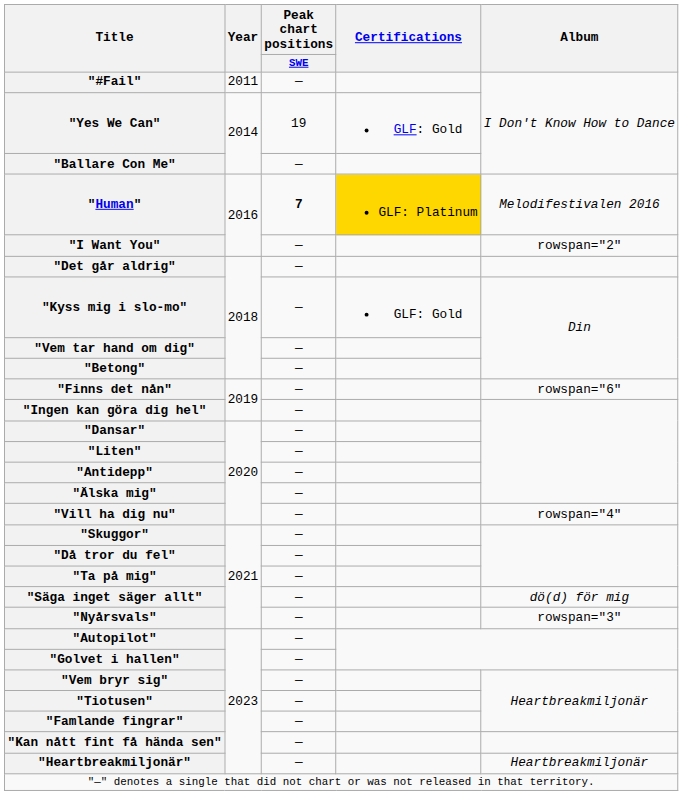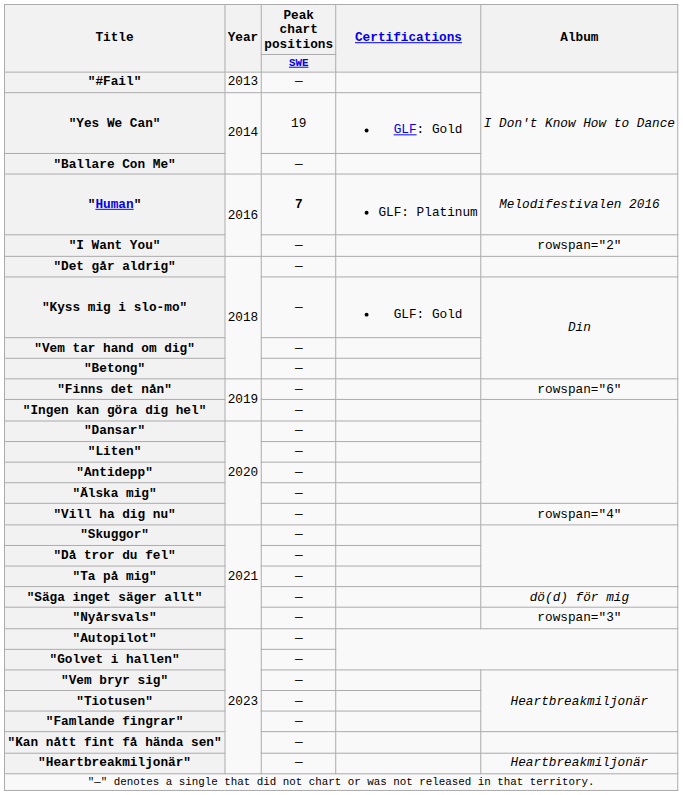(243, 82) 2011 -> (243, 82) 2013
(408, 212) gold background -> (408, 212) no background
